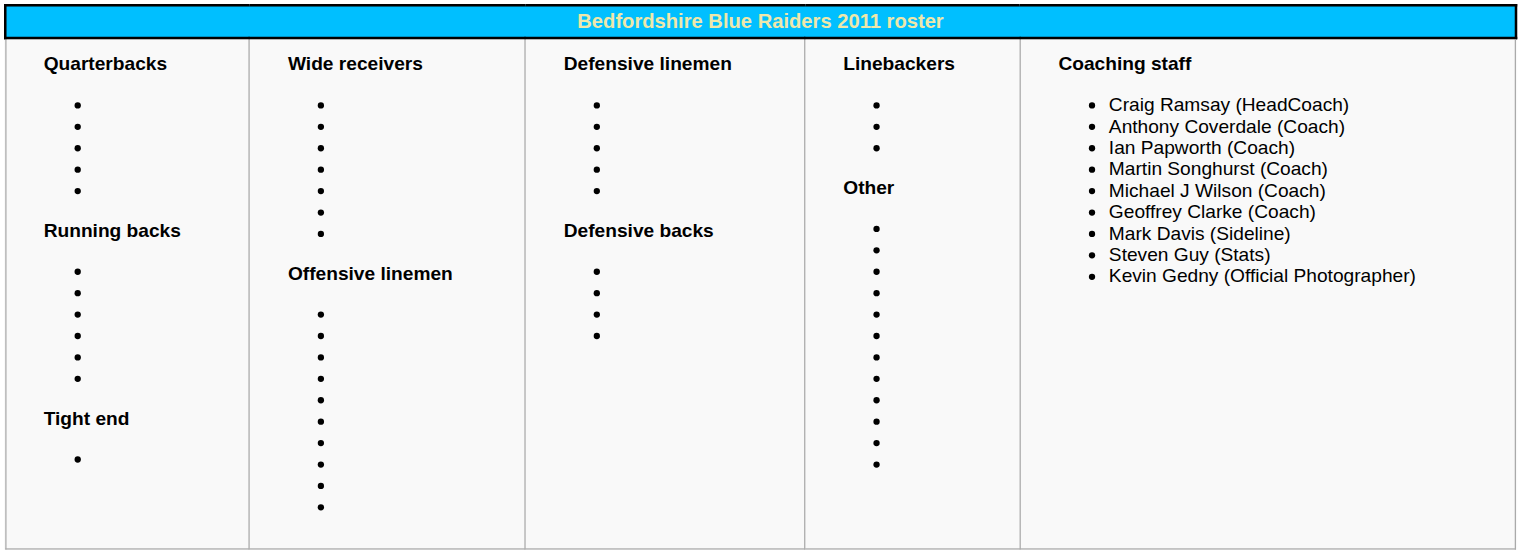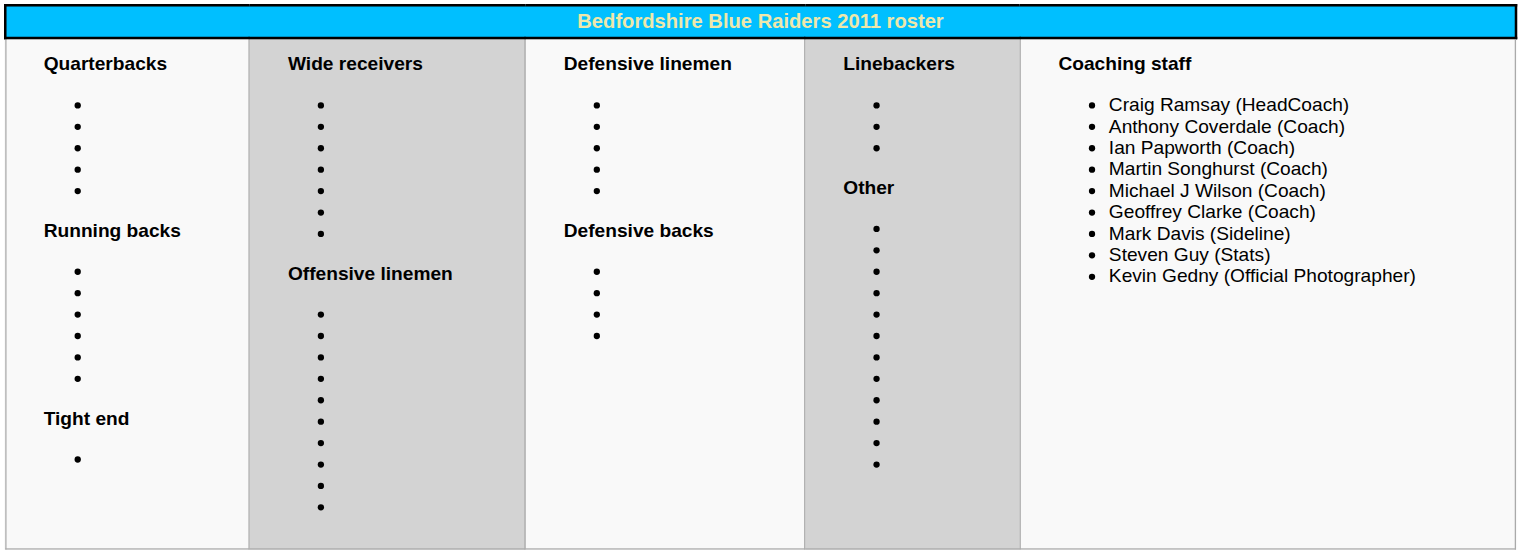(387, 285) no background -> (387, 285) lightgrey background
(912, 263) no background -> (912, 263) lightgrey background
